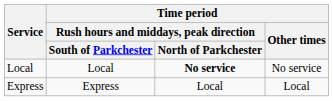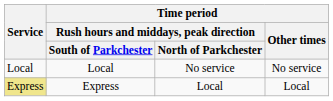(210, 68) bold -> (210, 68) normal
(25, 86) no background -> (25, 86) khaki background
